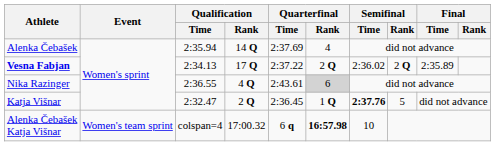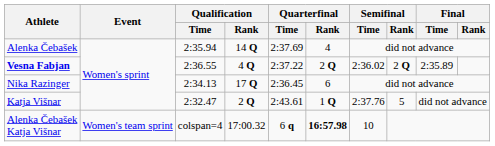(200, 66) 2:34.13 -> (200, 66) 2:36.55
(246, 66) 17 Q -> (246, 66) 4 Q
(200, 84) 2:36.55 -> (200, 84) 2:34.13
(246, 84) 4 Q -> (246, 84) 17 Q
(287, 84) 2:43.61 -> (287, 84) 2:36.45
(328, 84) lightgrey background -> (328, 84) no background
(287, 101) 2:36.45 -> (287, 101) 2:43.61
(369, 101) bold -> (368, 101) normal
